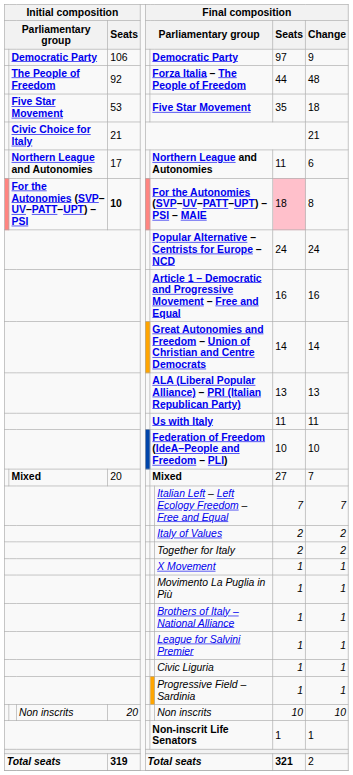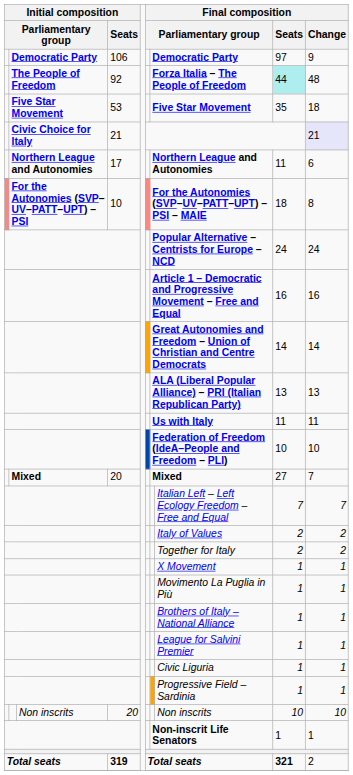(281, 79) no background -> (281, 79) paleturquoise background
(314, 136) no background -> (314, 136) lavender background
(116, 204) bold -> (116, 204) normal
(281, 204) pink background -> (281, 204) no background
